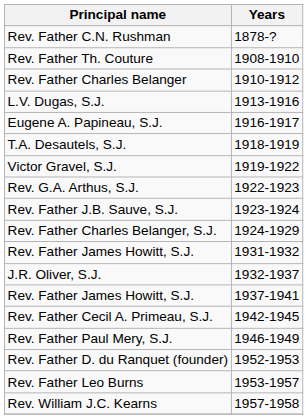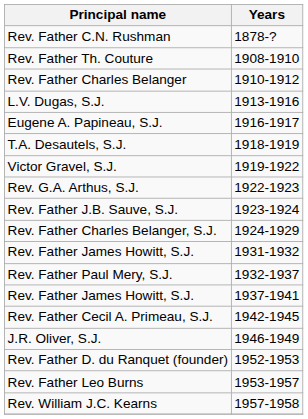(54, 274) J.R. Oliver, S.J. -> (90, 274) Rev. Father Paul Mery, S.J.
(90, 338) Rev. Father Paul Mery, S.J. -> (54, 338) J.R. Oliver, S.J.
